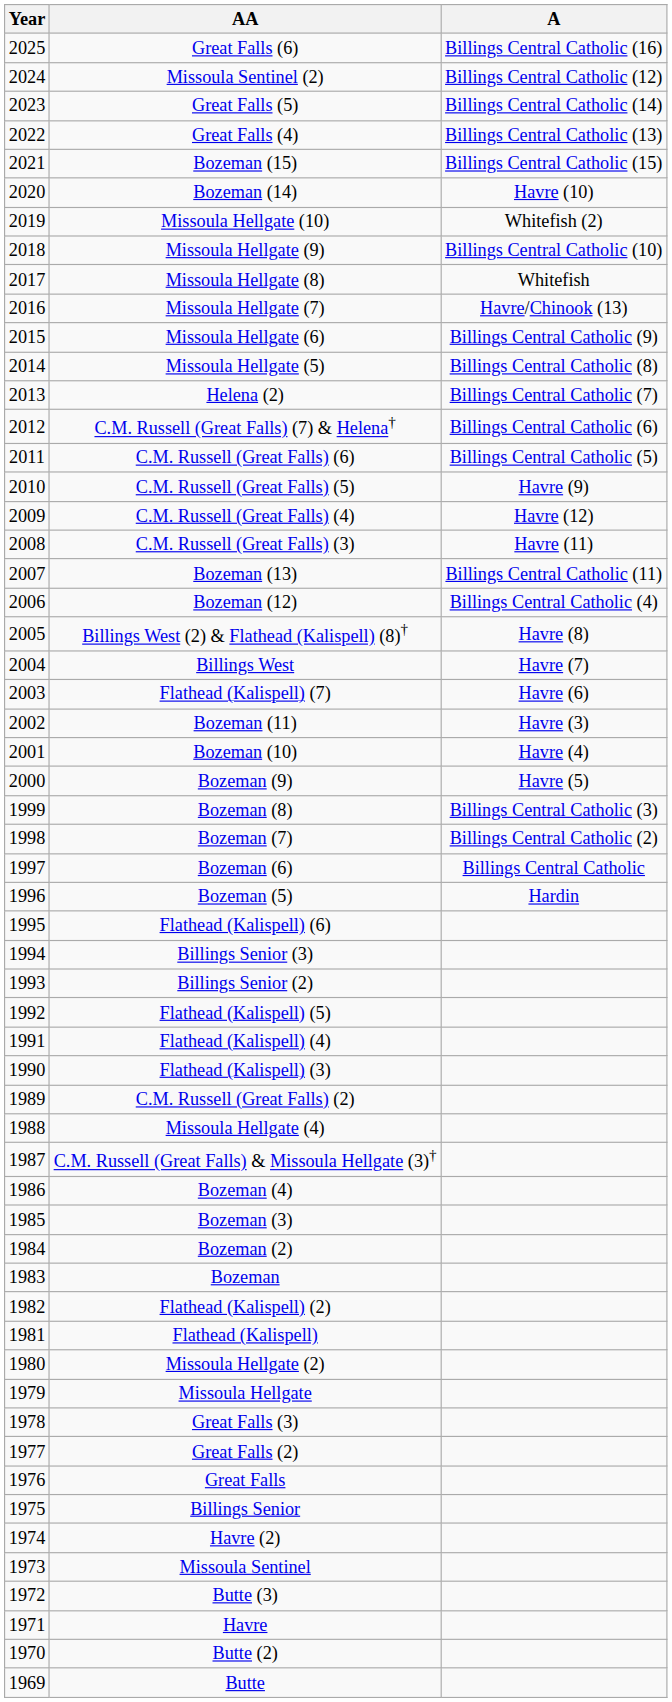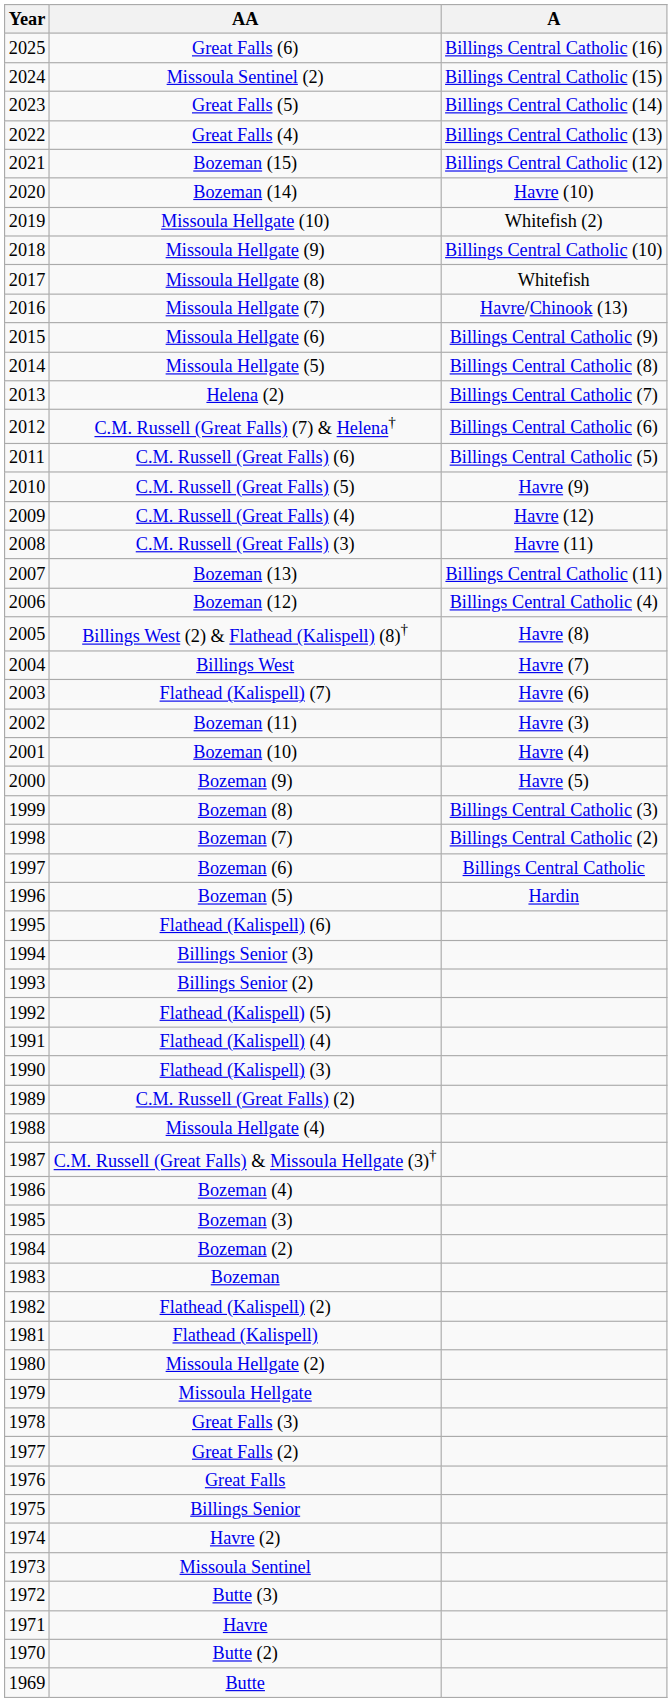(554, 76) Billings Central Catholic (12) -> (554, 76) Billings Central Catholic (15)
(554, 163) Billings Central Catholic (15) -> (554, 163) Billings Central Catholic (12)
